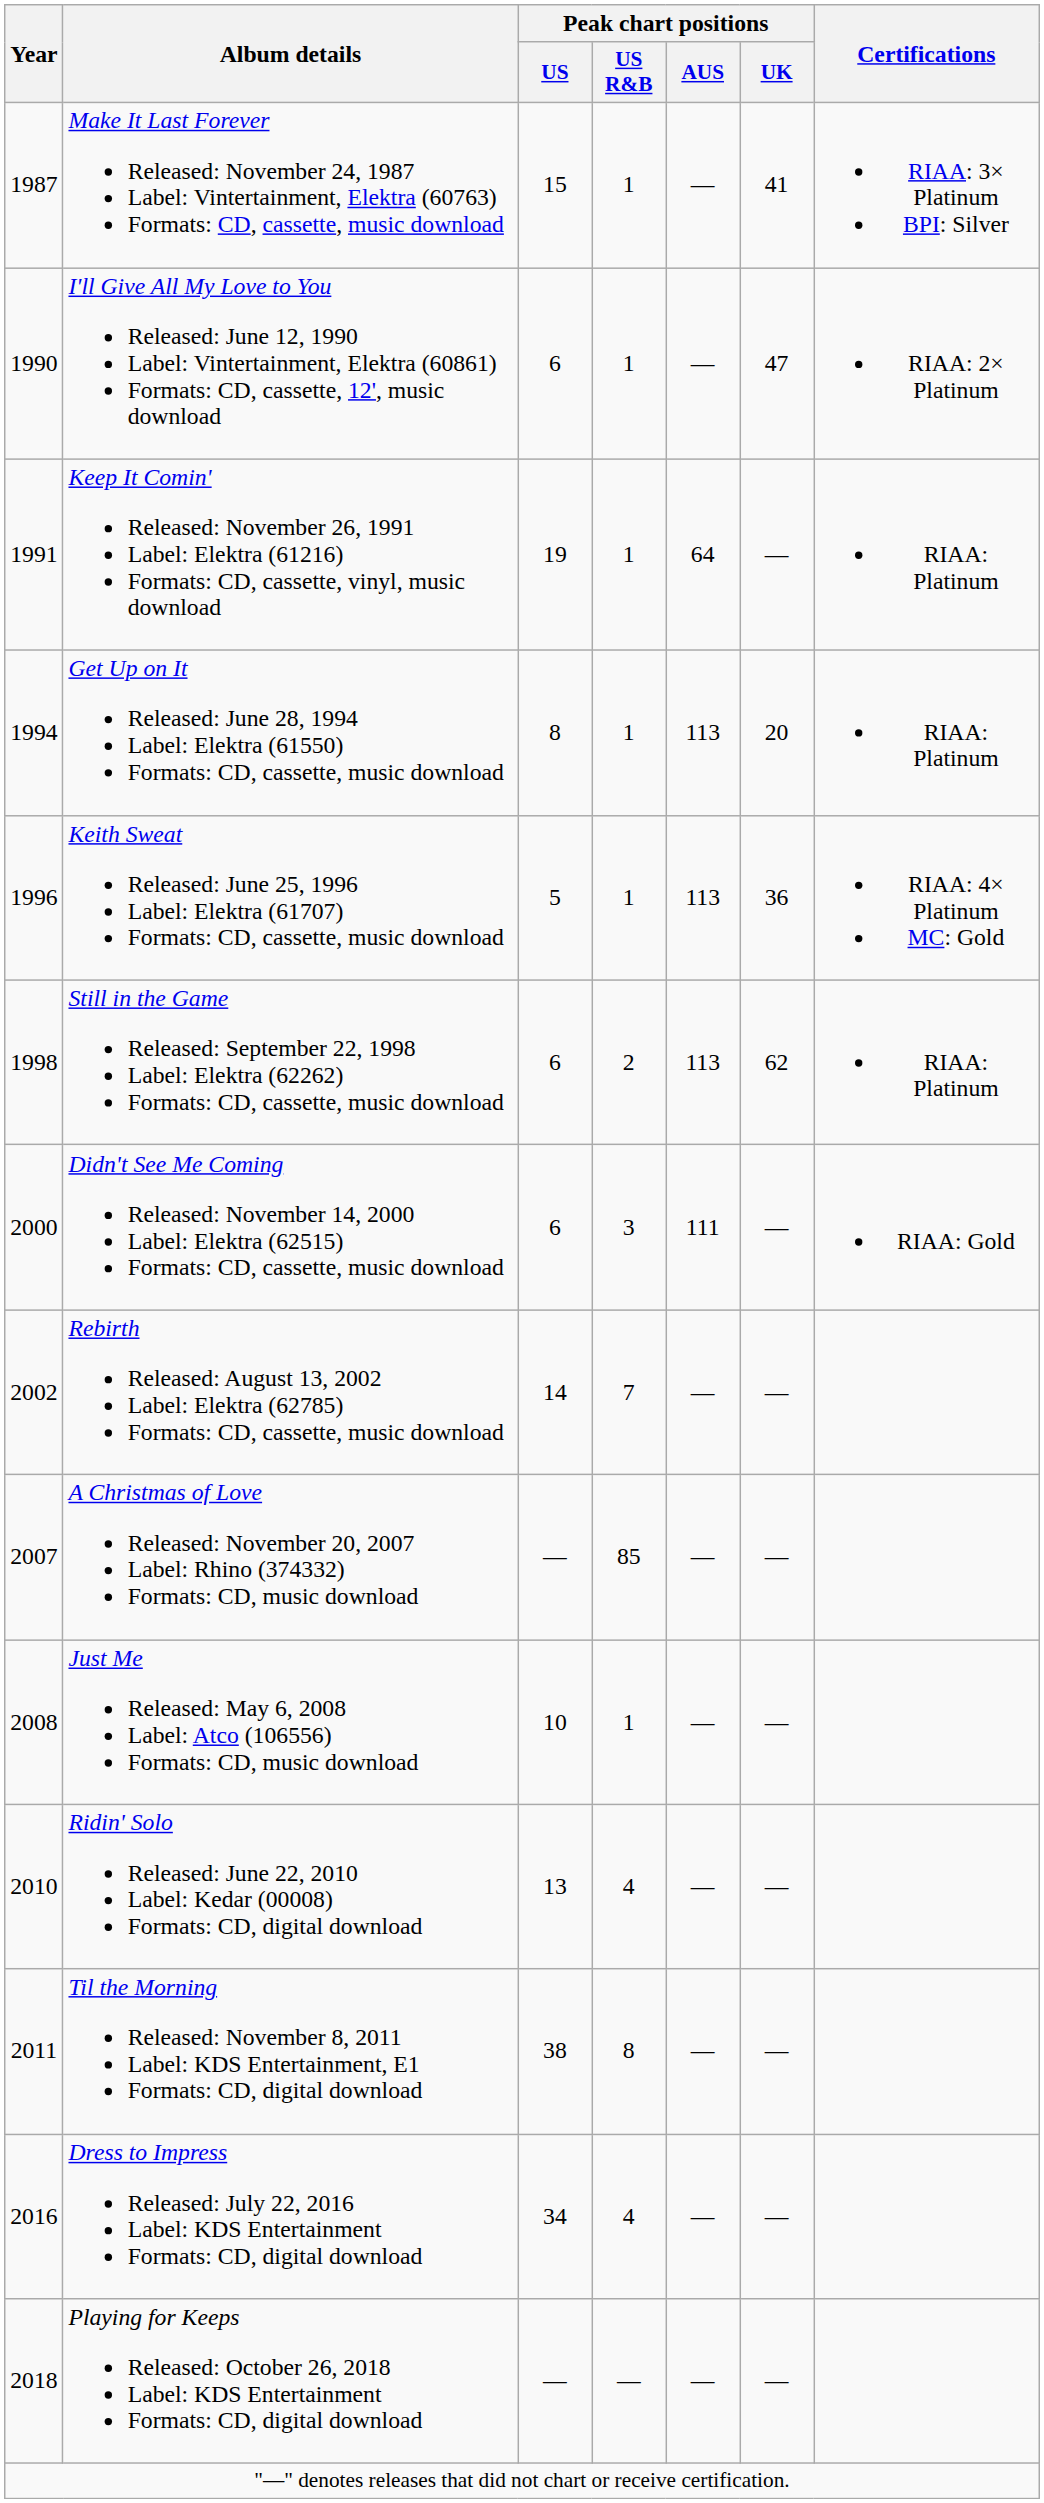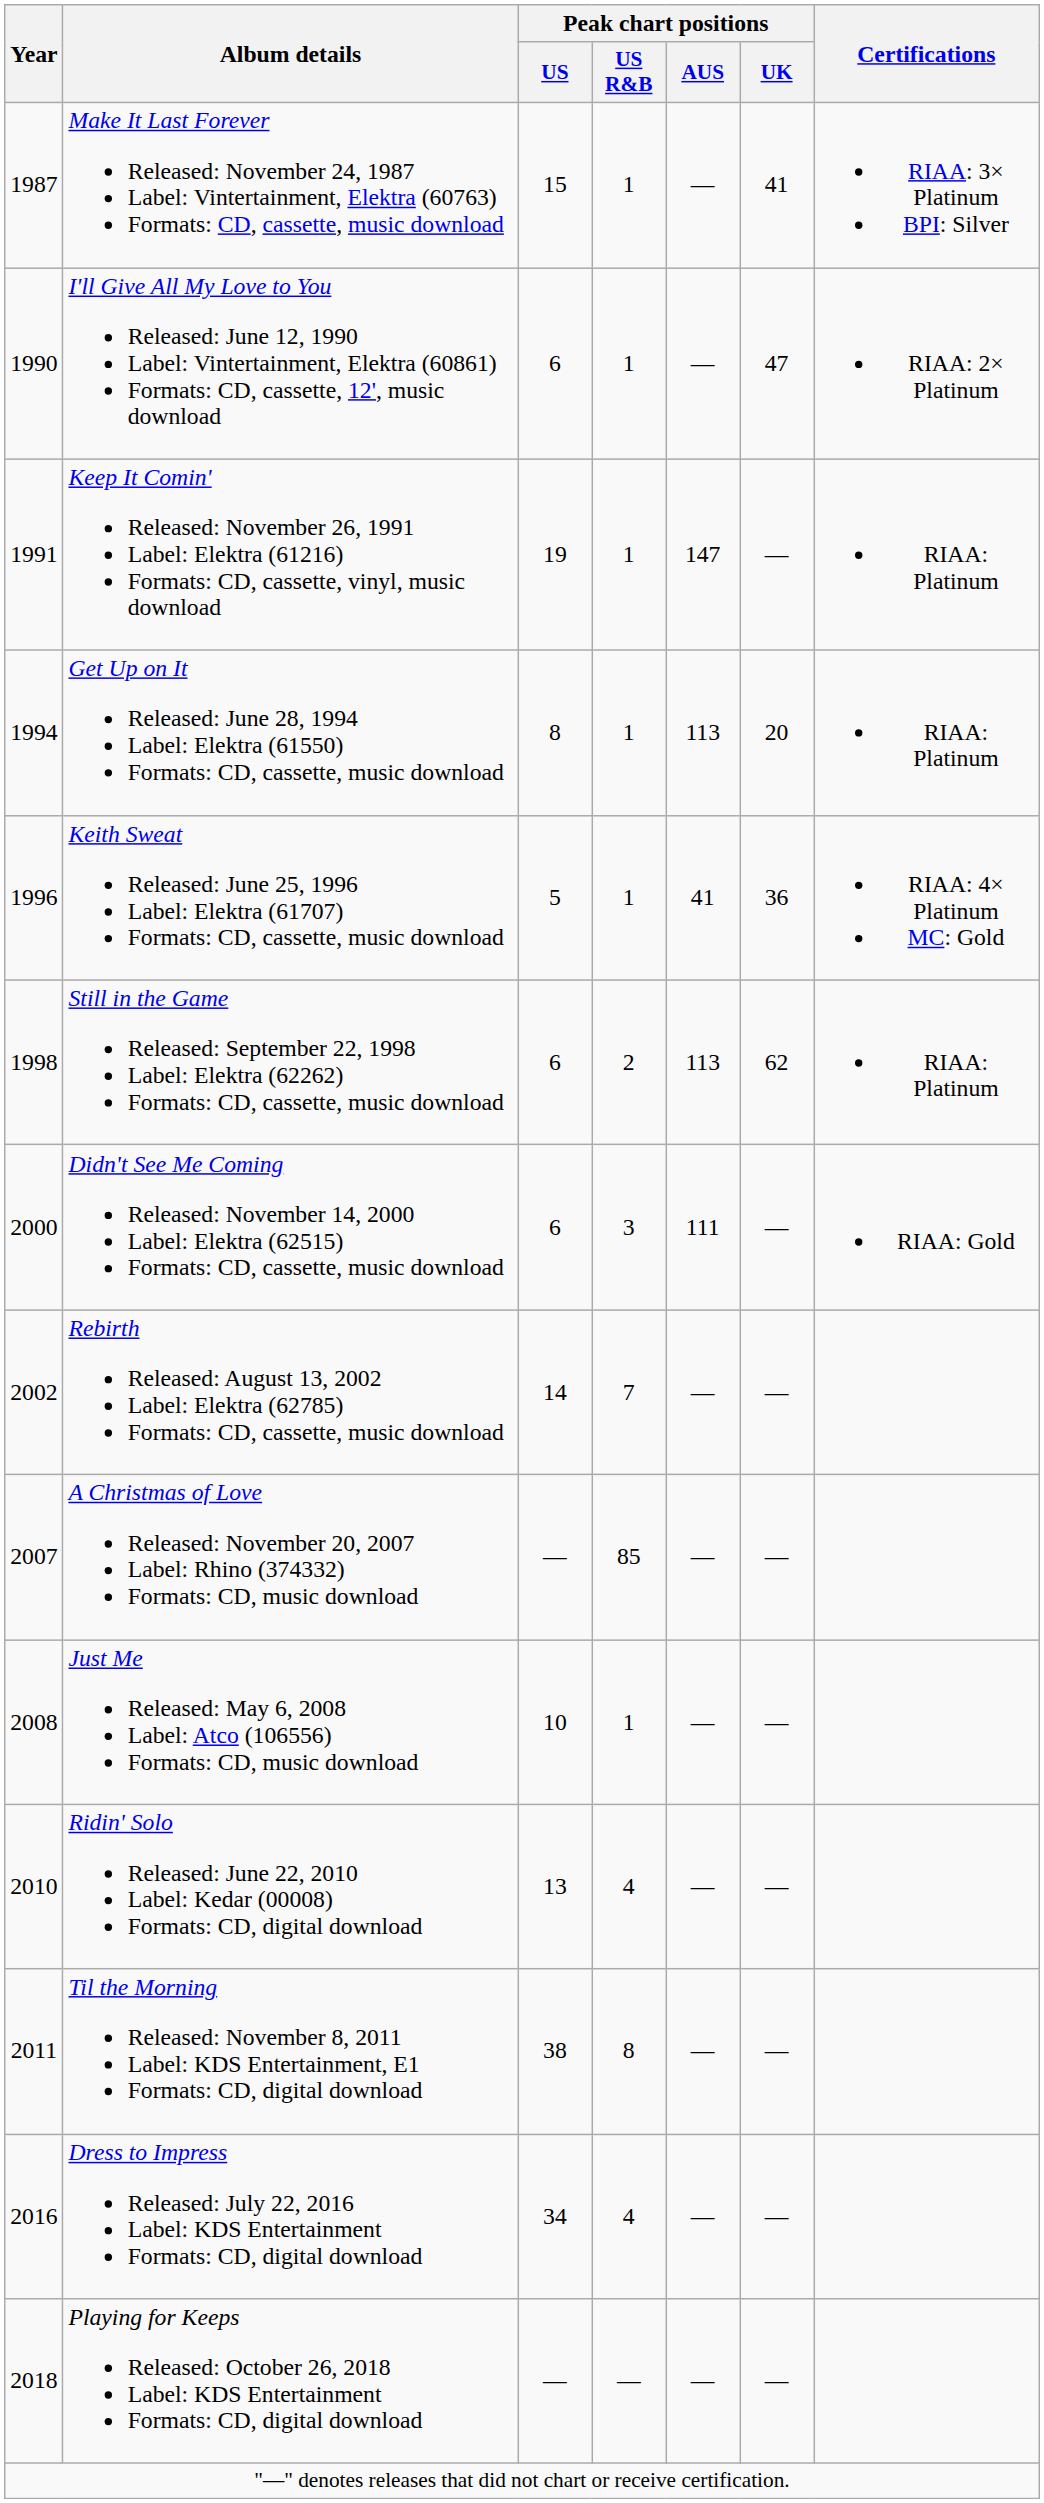(703, 554) 64 -> (703, 554) 147
(703, 897) 113 -> (703, 897) 41
